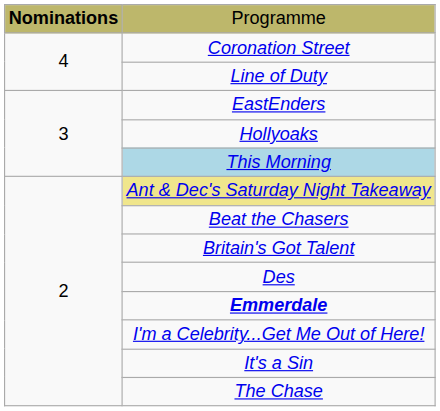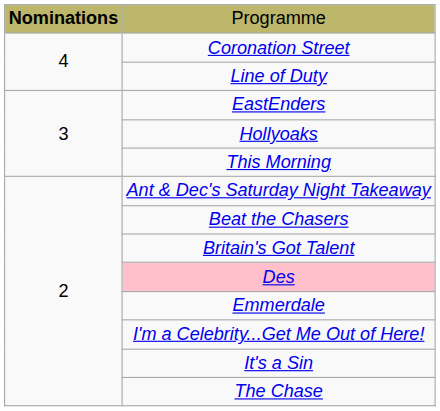(279, 162) lightblue background -> (279, 162) no background
(279, 190) khaki background -> (279, 190) no background
(279, 276) no background -> (279, 276) pink background
(279, 305) bold -> (279, 305) normal
